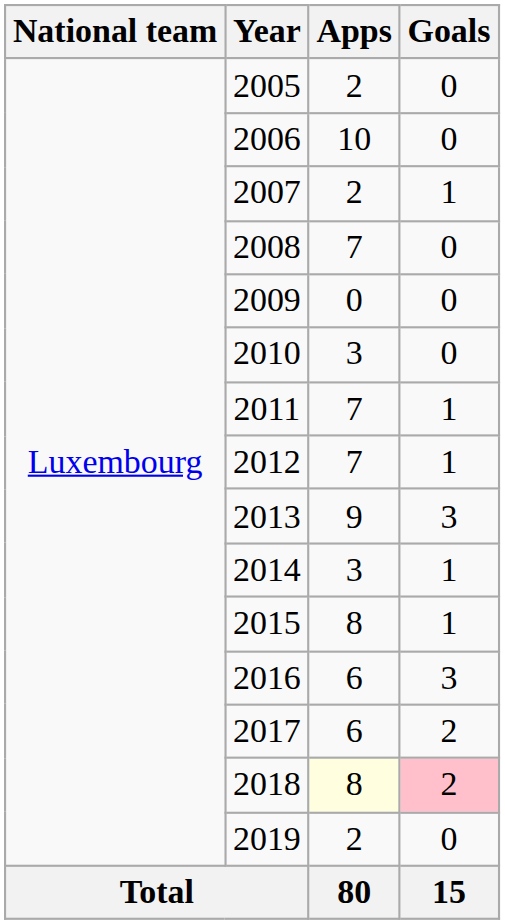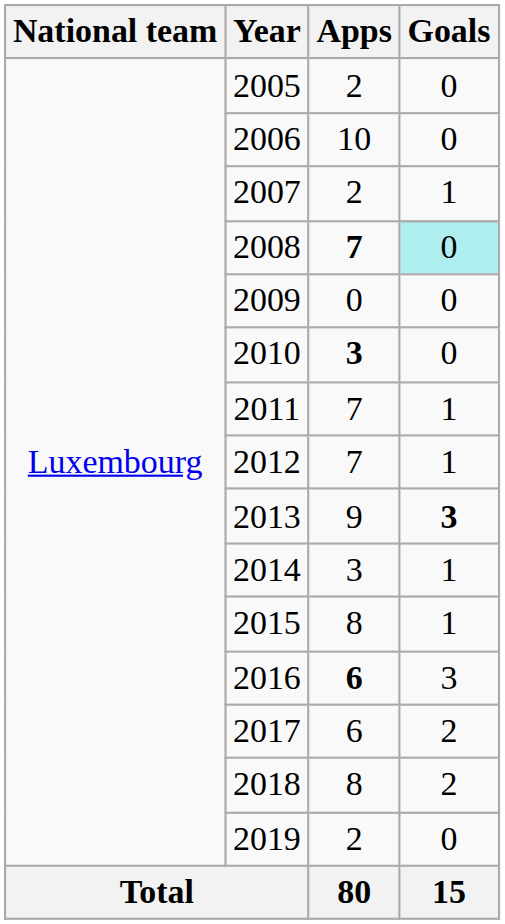(354, 246) normal -> (354, 246) bold
(449, 246) no background -> (449, 246) paleturquoise background
(354, 354) normal -> (354, 354) bold
(449, 515) normal -> (449, 515) bold
(354, 676) normal -> (354, 676) bold
(354, 784) lightyellow background -> (354, 784) no background
(449, 784) pink background -> (449, 784) no background
